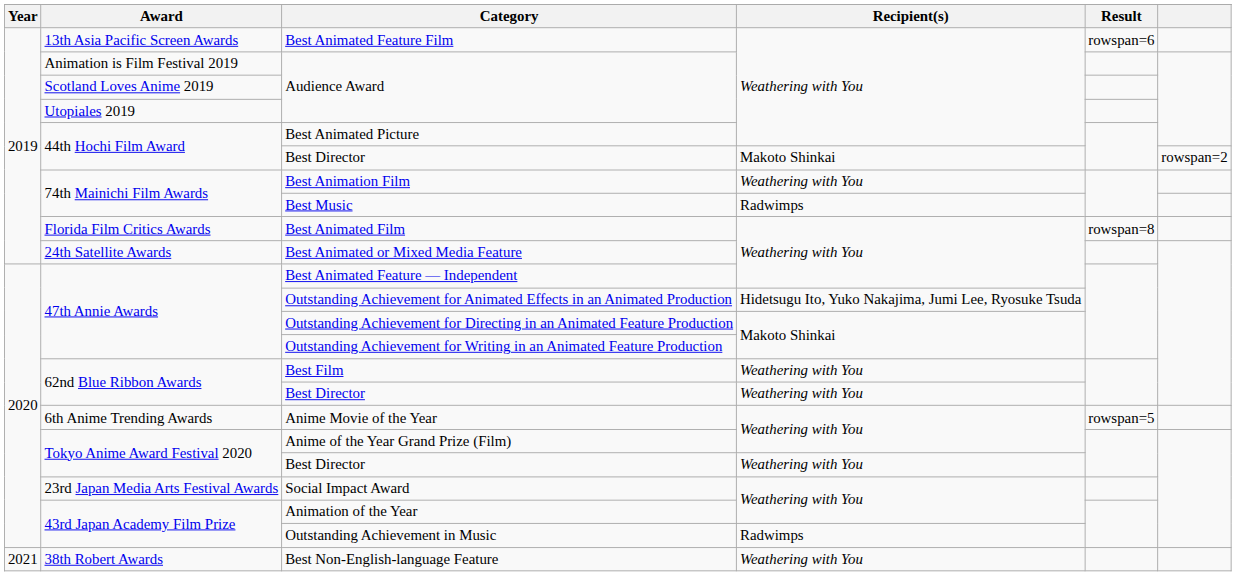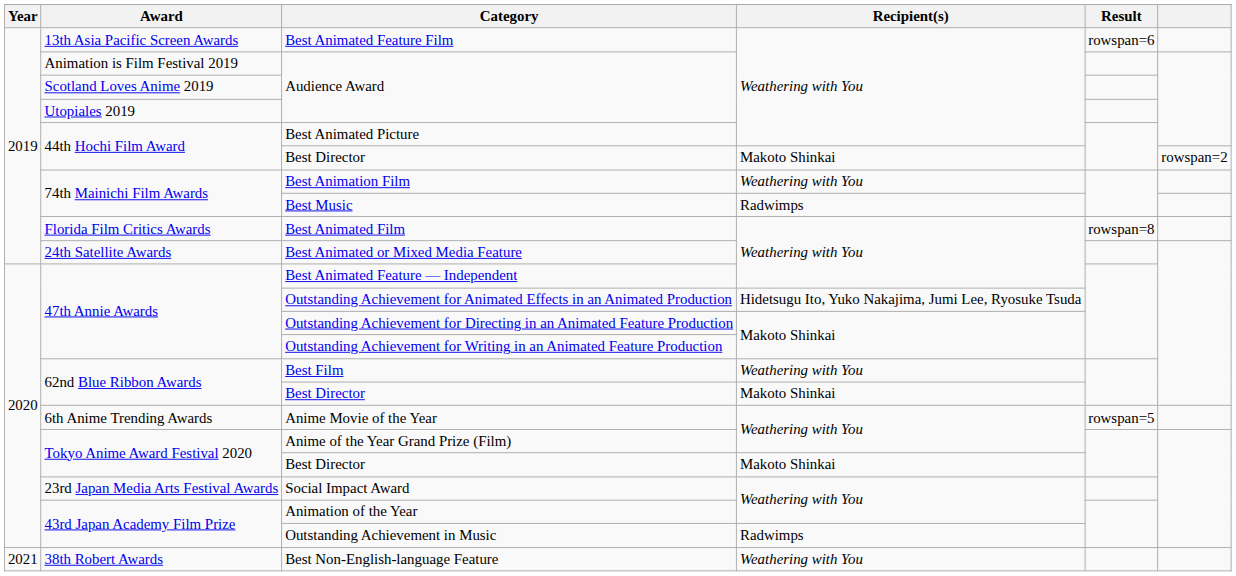(801, 393) Weathering with You -> (788, 393) Makoto Shinkai
(801, 464) Weathering with You -> (788, 464) Makoto Shinkai
